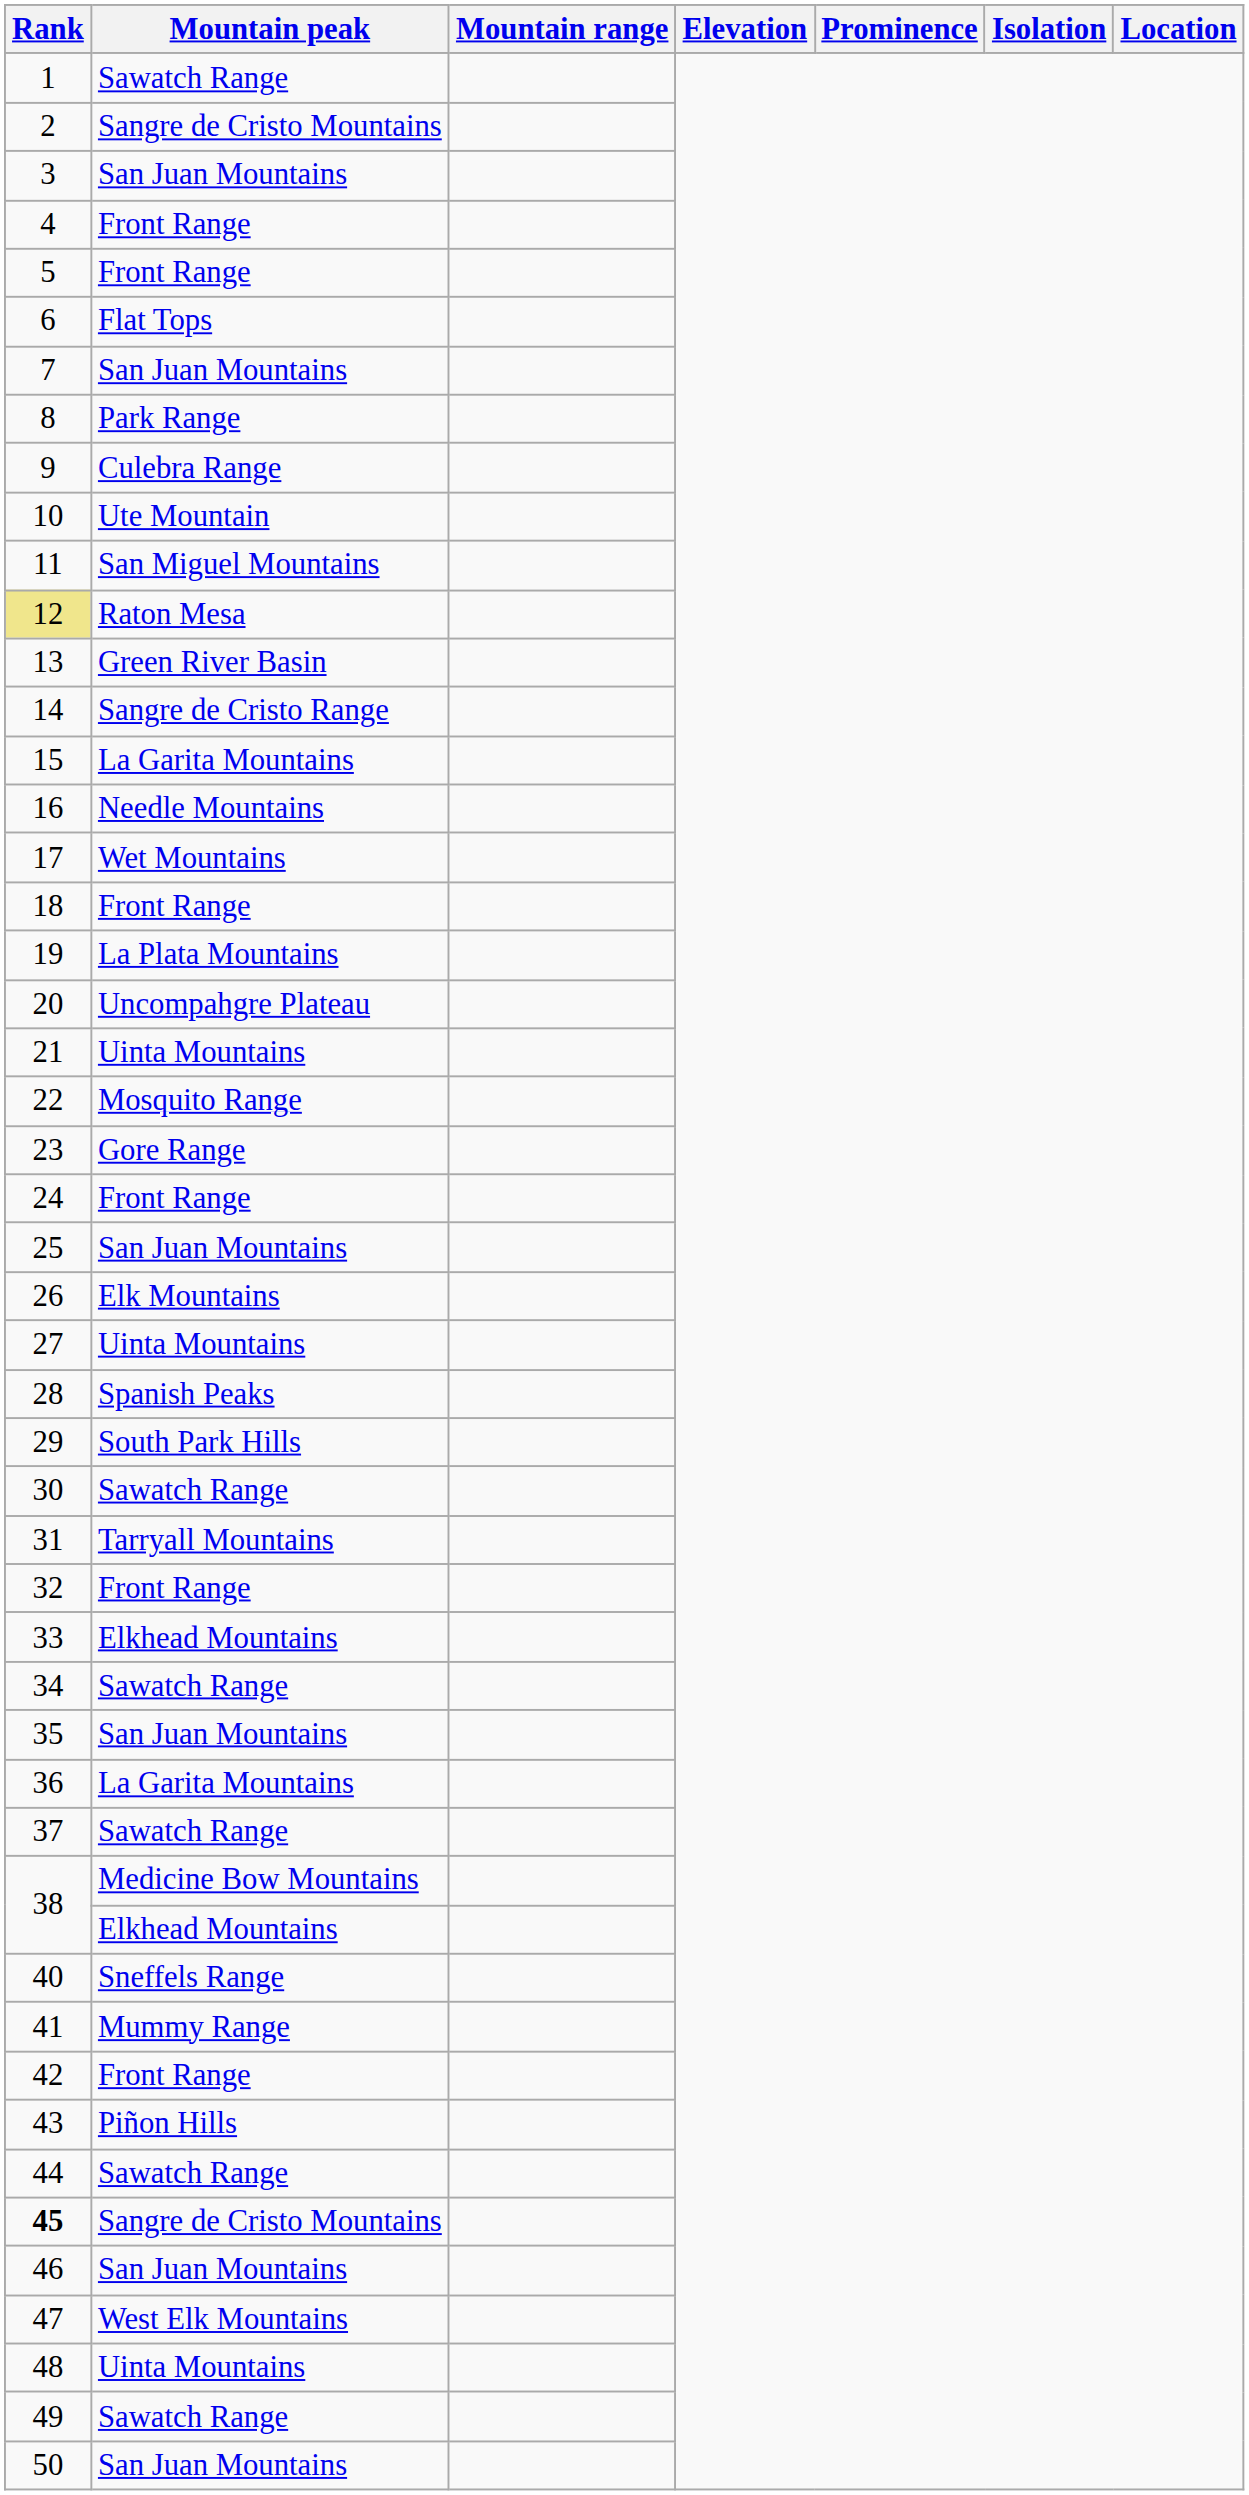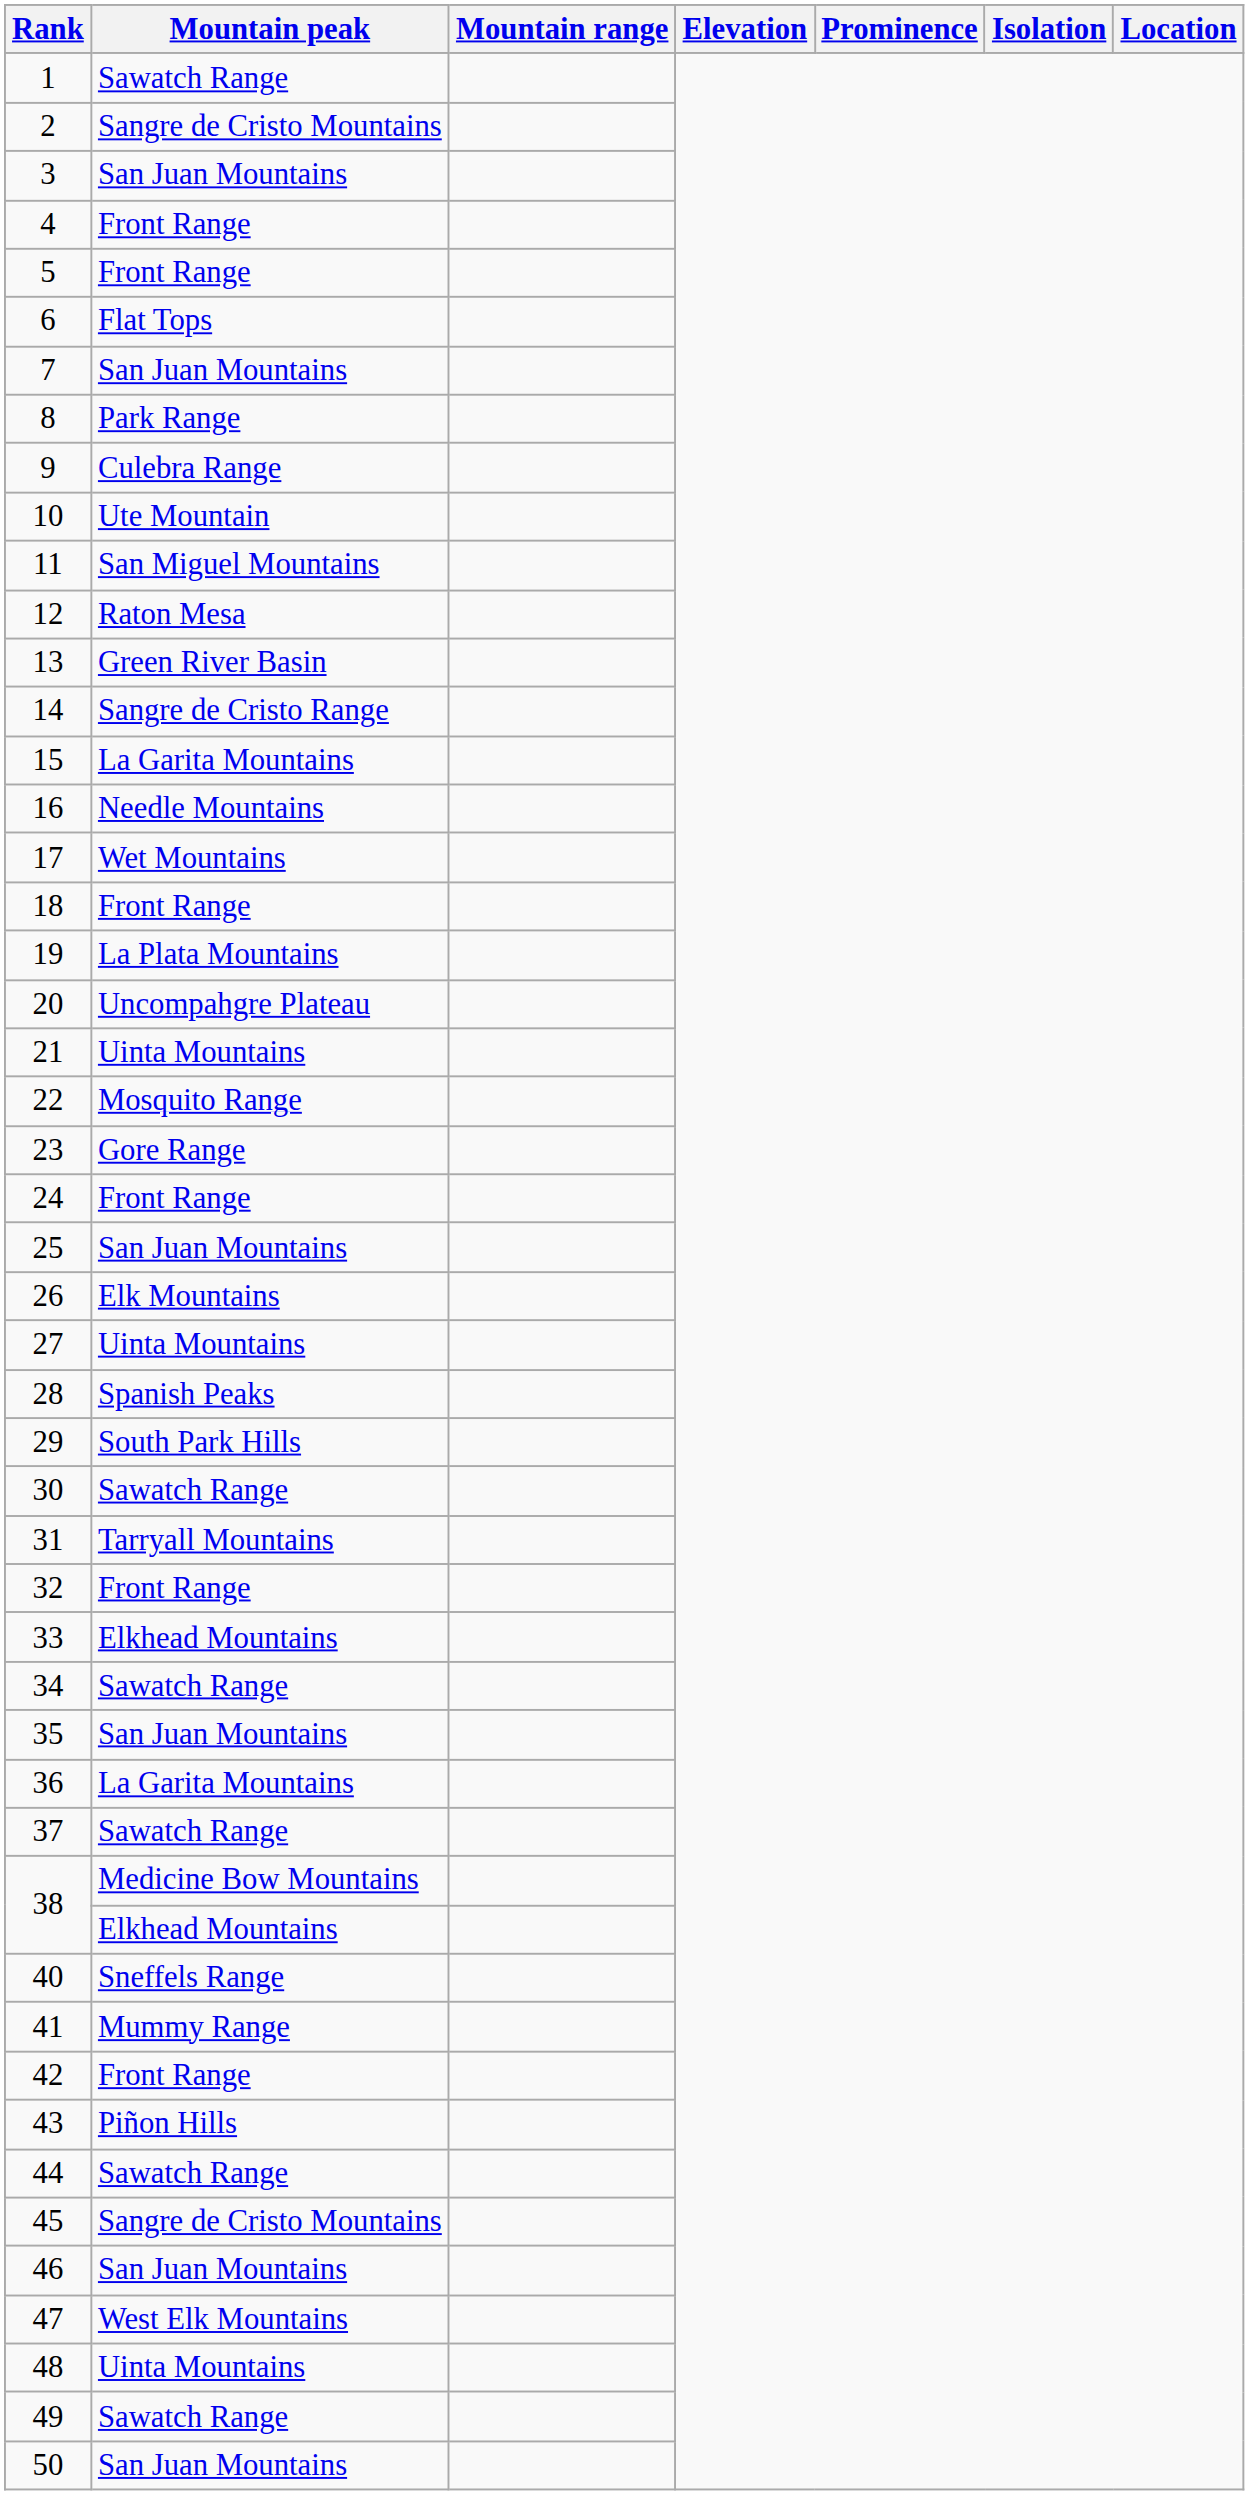(48, 613) khaki background -> (48, 613) no background
(48, 2221) bold -> (48, 2221) normal
